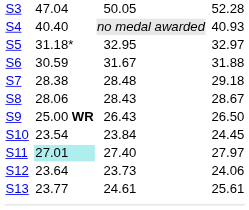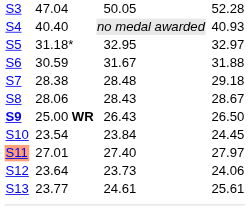(13, 117) normal -> (13, 117) bold
(17, 153) no background -> (17, 153) lightsalmon background
(52, 153) paleturquoise background -> (52, 153) no background
